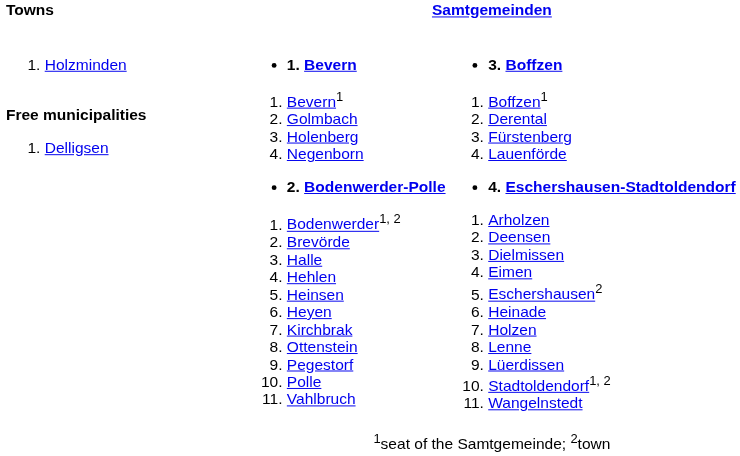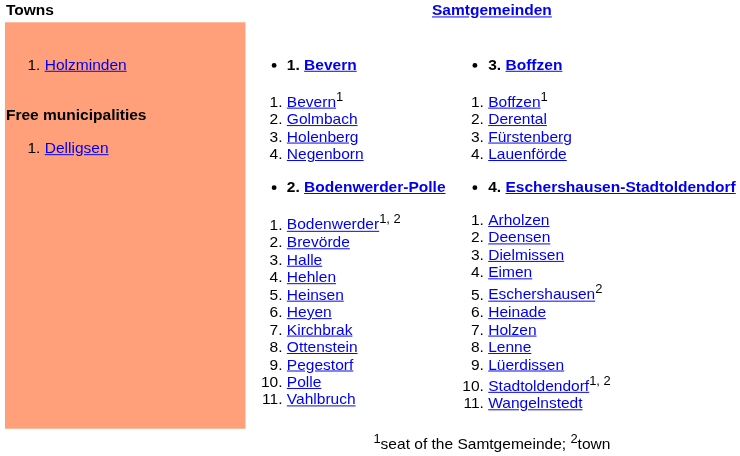(125, 107) no background -> (125, 107) lightsalmon background
